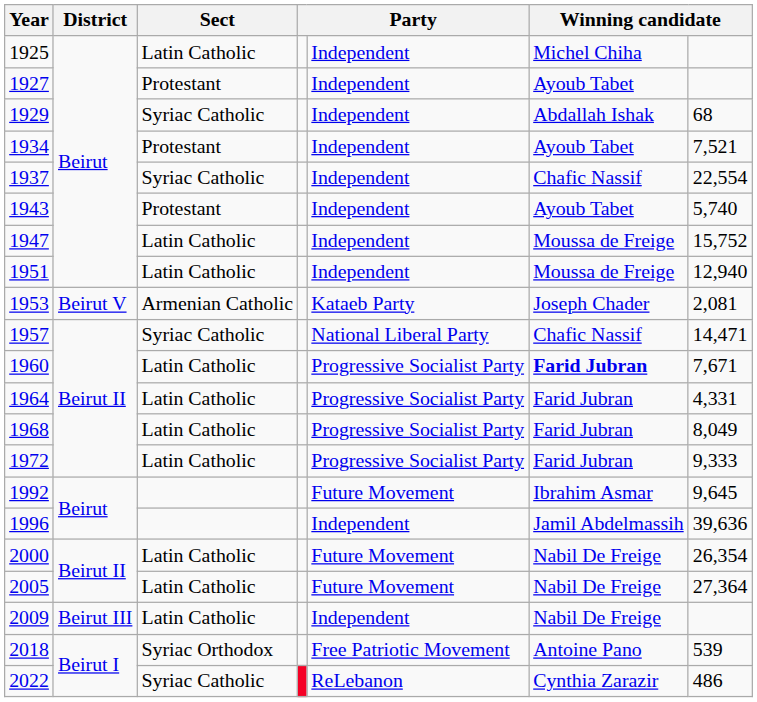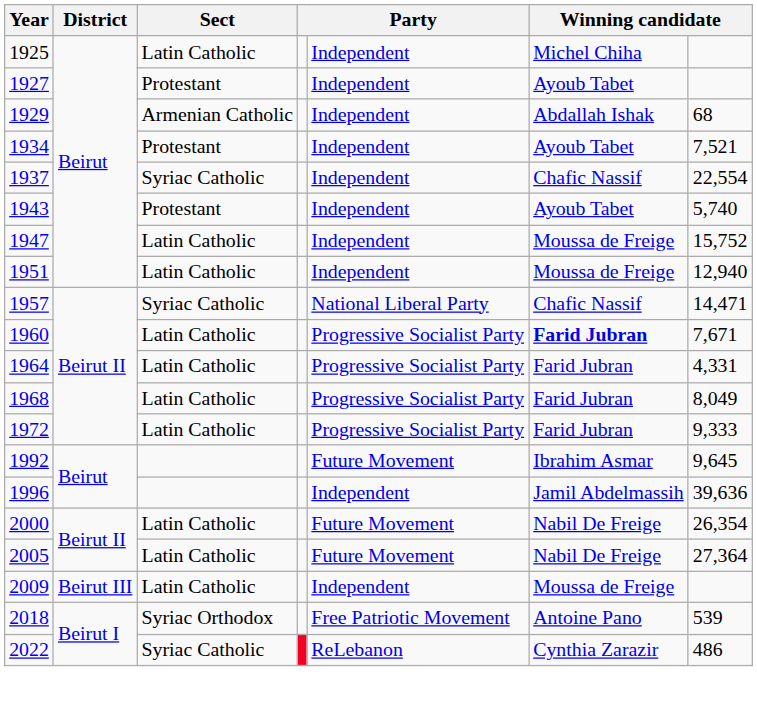(203, 114) Syriac Catholic -> (217, 114) Armenian Catholic
- row: (29, 303)
(597, 618) Nabil De Freige -> (604, 586) Moussa de Freige
